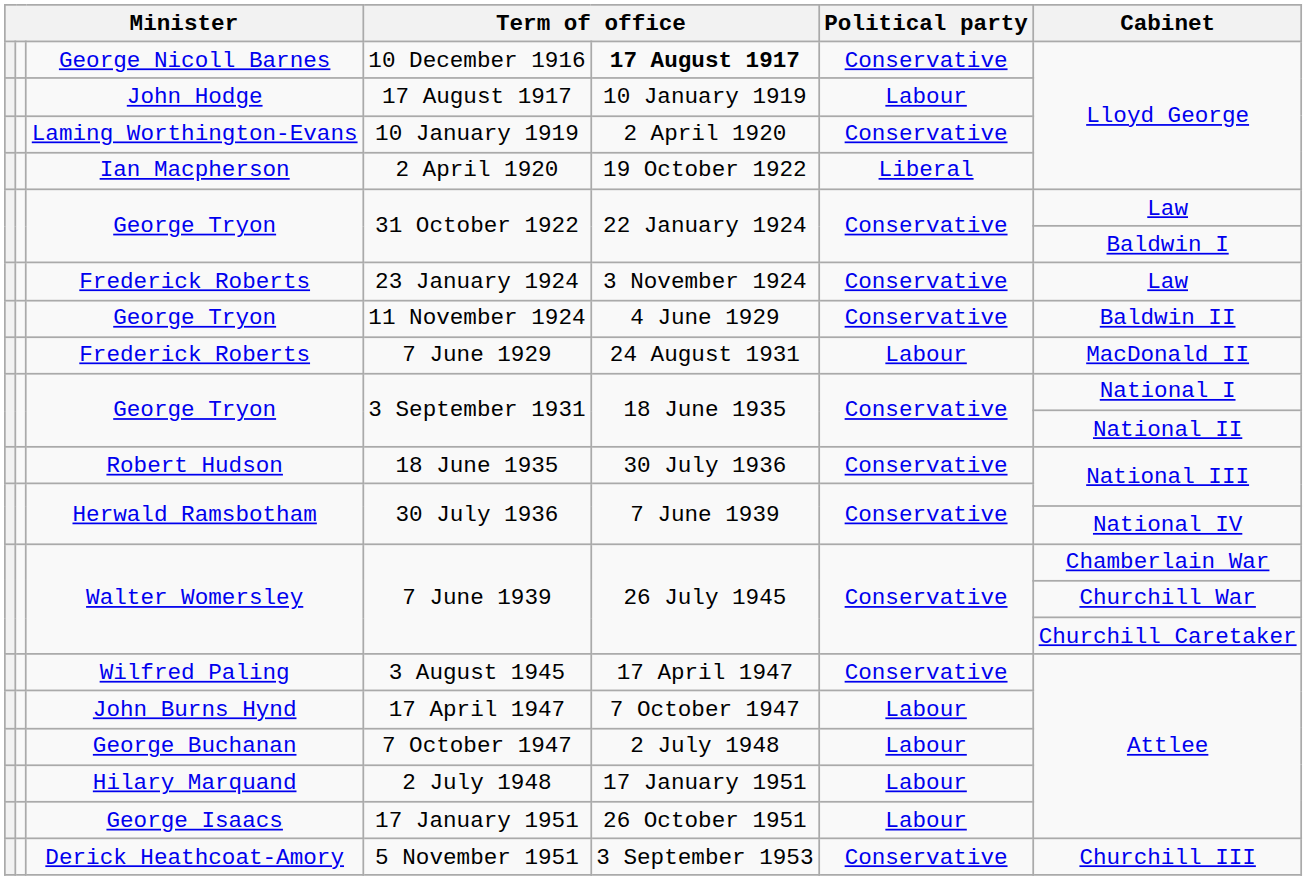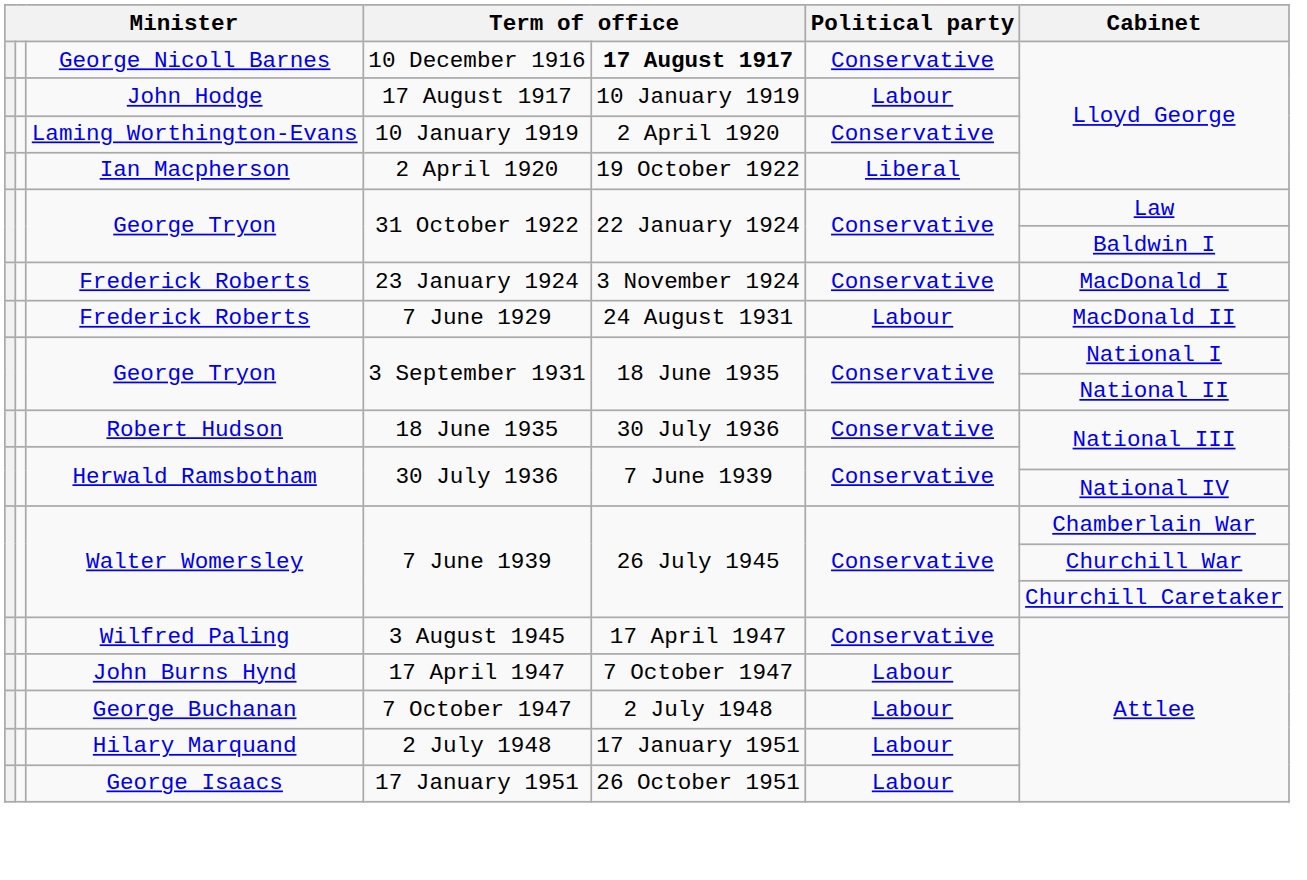(1168, 281) Law -> (1154, 281) MacDonald I
- row: (195, 318)
- row: (195, 857)
